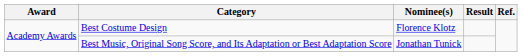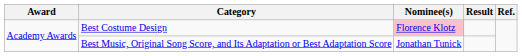(426, 28) no background -> (426, 28) pink background
